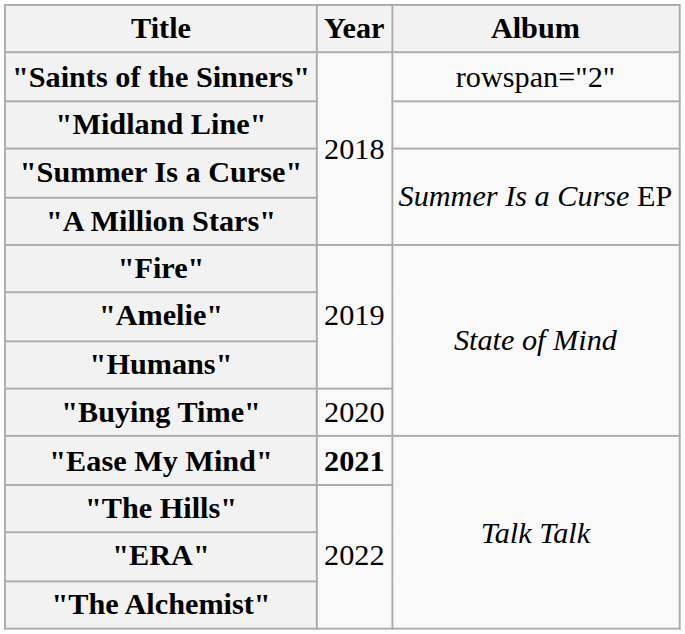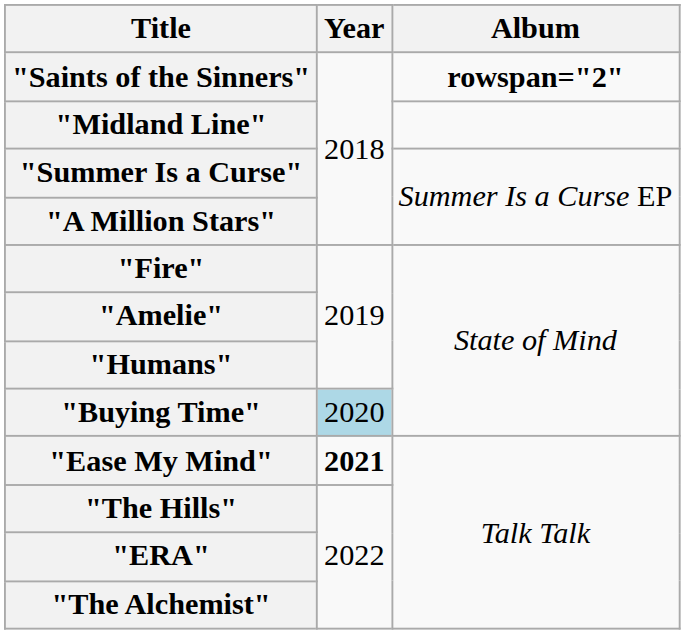(535, 76) normal -> (535, 76) bold
(354, 412) no background -> (354, 412) lightblue background
